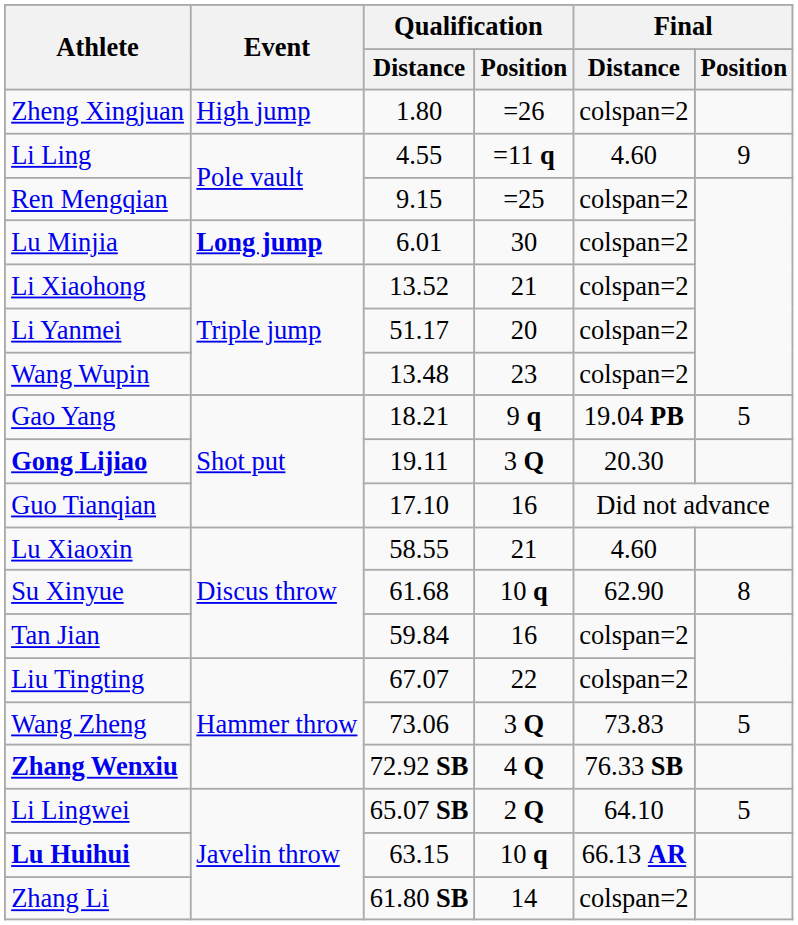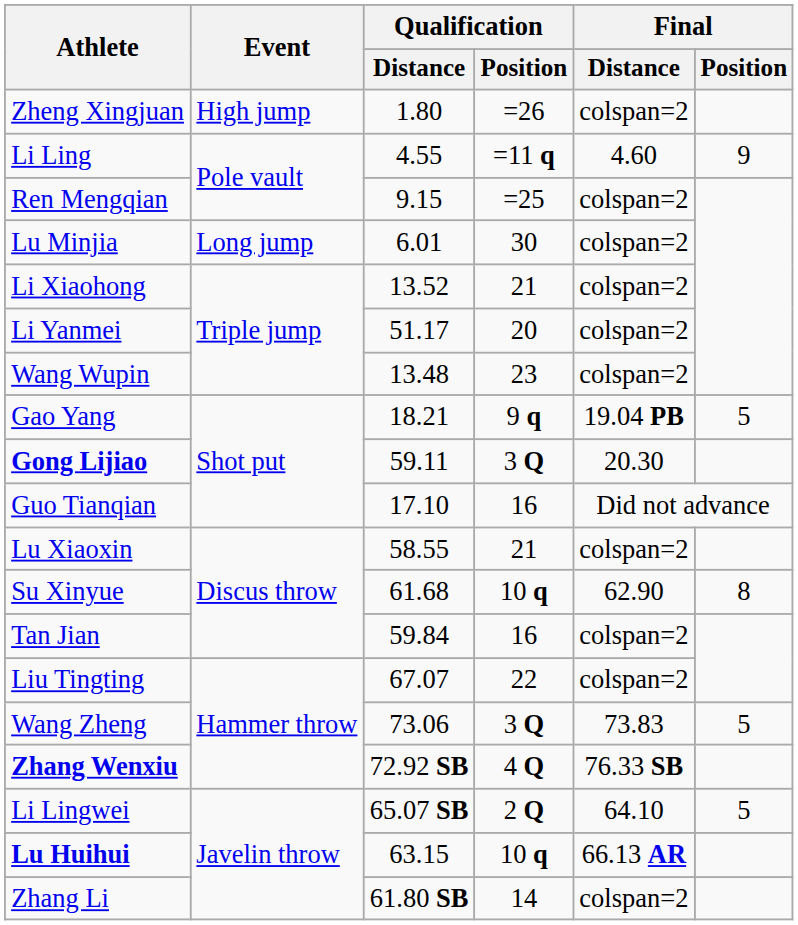(259, 242) bold -> (255, 242) normal
(419, 461) 19.11 -> (419, 461) 59.11
(634, 548) 4.60 -> (634, 548) colspan=2
